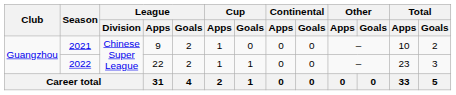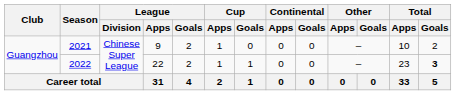(435, 64) normal -> (435, 64) bold
